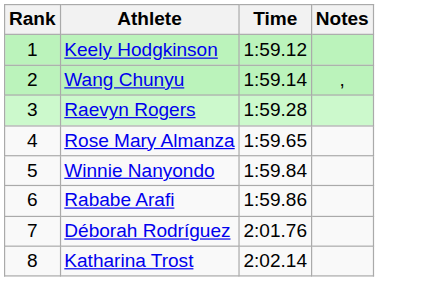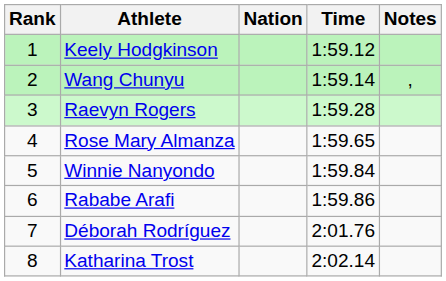+ column: (273, 19)
